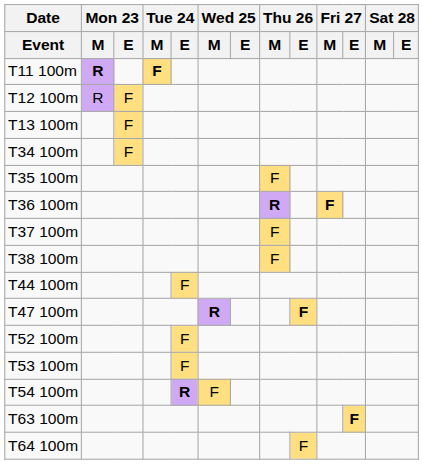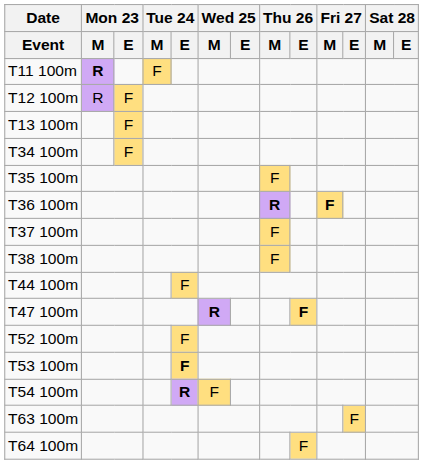(157, 71) bold -> (157, 71) normal
(185, 365) normal -> (185, 365) bold
(354, 419) bold -> (354, 419) normal
